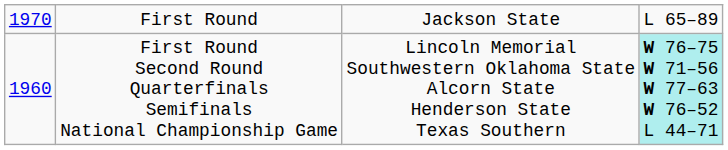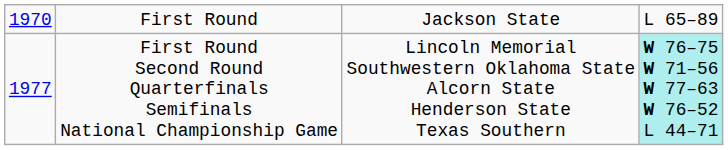(30, 89) 1960 -> (30, 89) 1977
